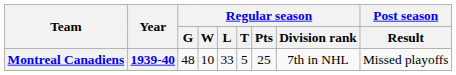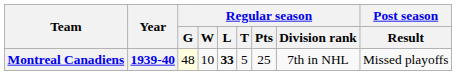(188, 59) no background -> (188, 59) lightyellow background
(227, 59) normal -> (227, 59) bold
